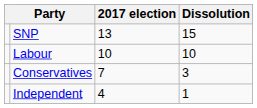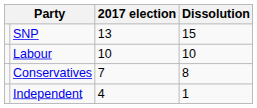(185, 73) 3 -> (185, 73) 8
